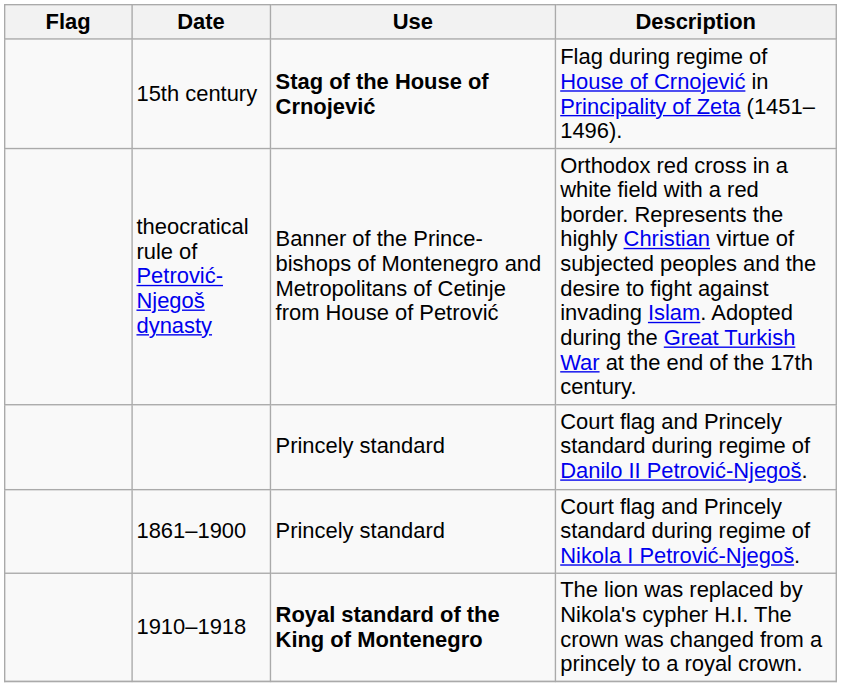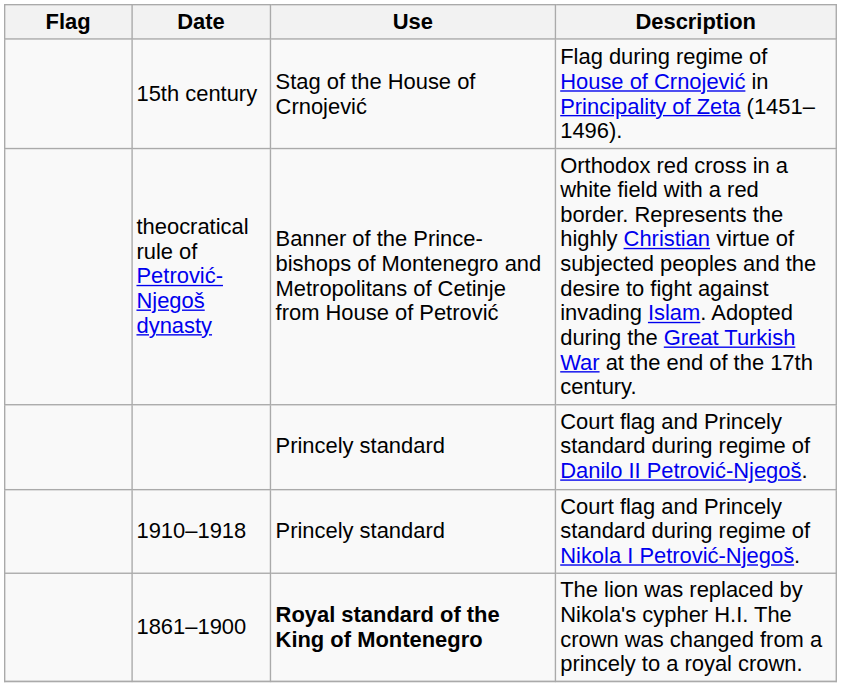(382, 93) bold -> (375, 93) normal
(191, 530) 1861–1900 -> (191, 530) 1910–1918
(191, 627) 1910–1918 -> (191, 627) 1861–1900
